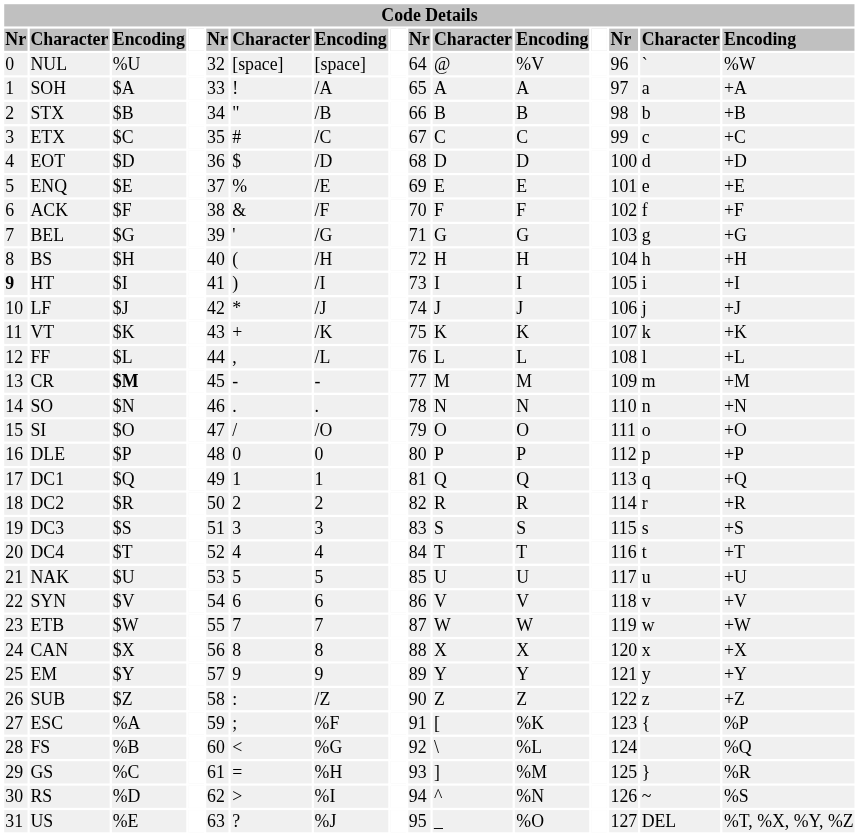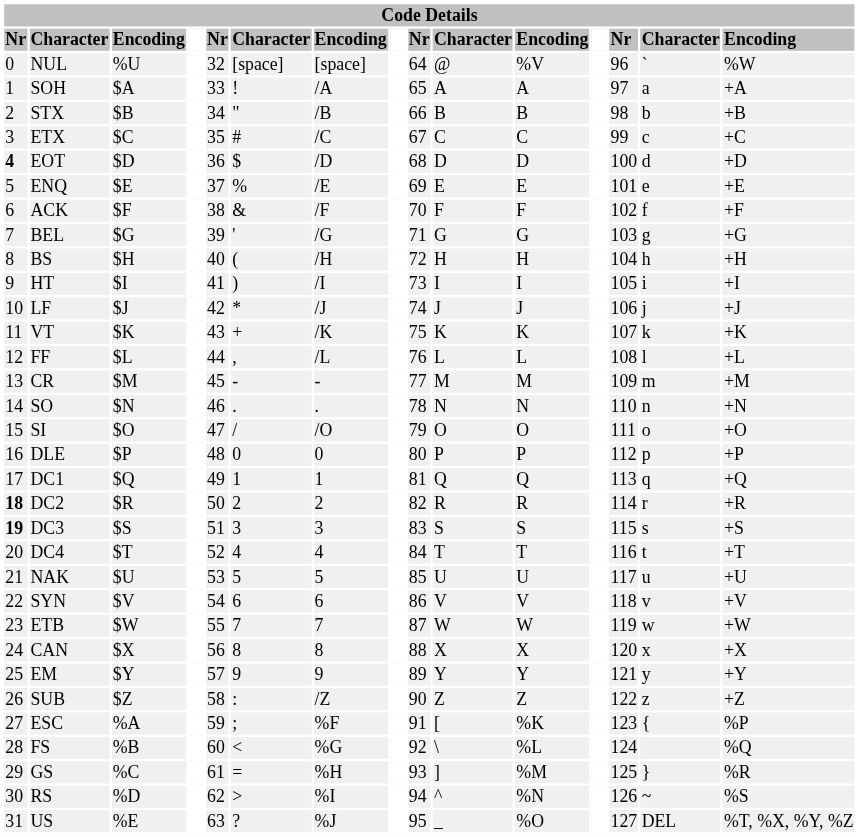(10, 161) normal -> (10, 161) bold
(10, 283) bold -> (10, 283) normal
(126, 381) bold -> (125, 381) normal
(14, 503) normal -> (14, 503) bold
(14, 528) normal -> (14, 528) bold
